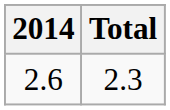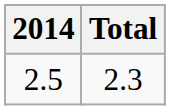(43, 78) 2.6 -> (43, 78) 2.5
